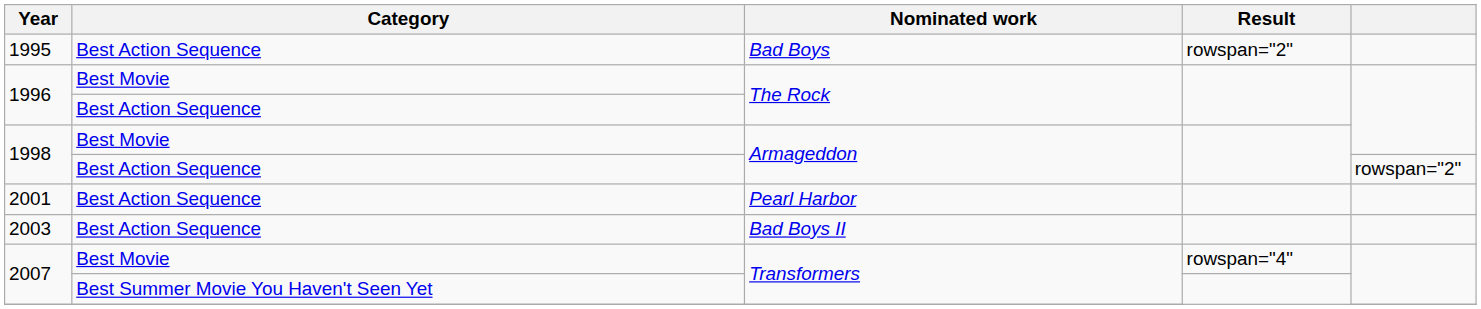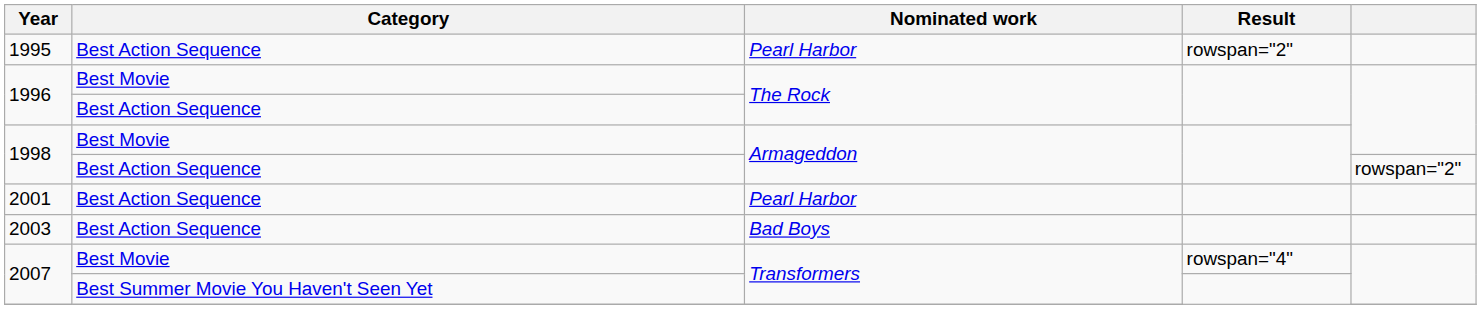(790, 49) Bad Boys -> (803, 49) Pearl Harbor
(797, 229) Bad Boys II -> (790, 229) Bad Boys
